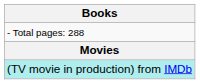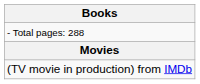(100, 69) paleturquoise background -> (100, 69) no background
